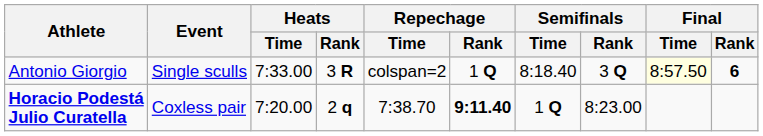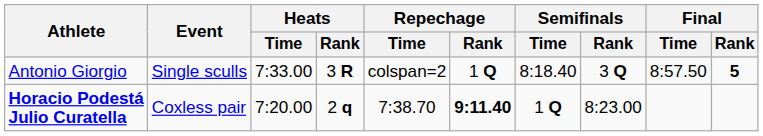(678, 71) lightyellow background -> (678, 71) no background
(735, 71) 6 -> (735, 71) 5
